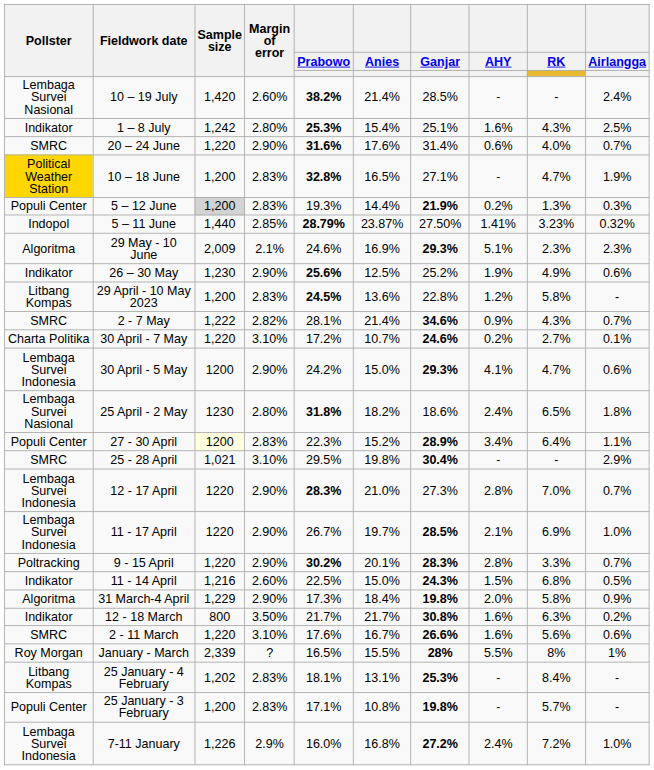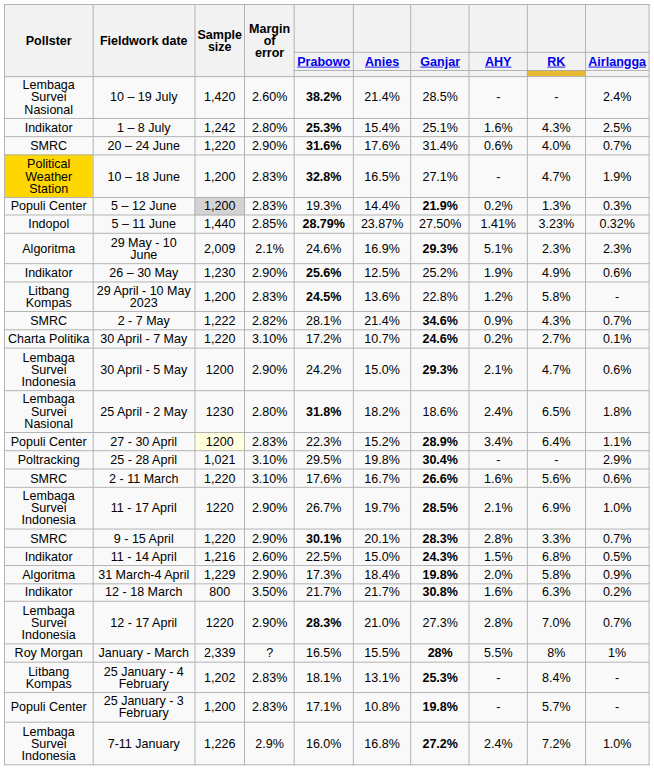(498, 369) 4.1% -> (498, 369) 2.1%
(49, 460) SMRC -> (49, 460) Poltracking
rows swapped: (144, 490) <-> (144, 635)
(49, 563) Poltracking -> (49, 539) SMRC
(324, 563) 30.2% -> (324, 539) 30.1%
